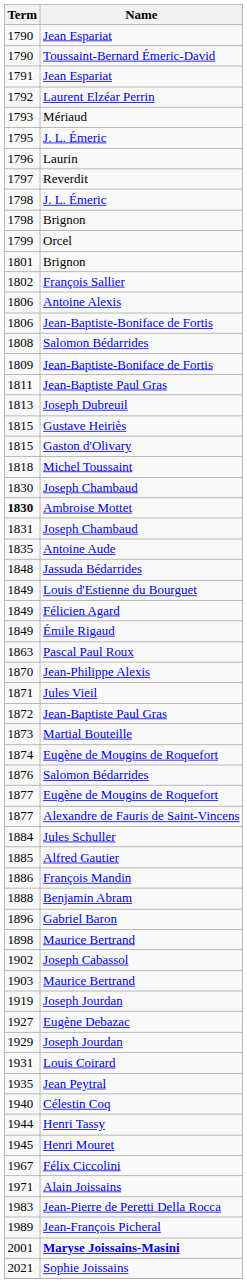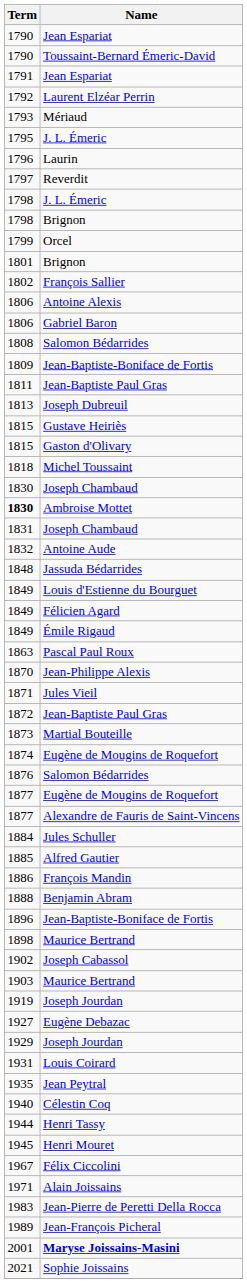(128, 323) Jean-Baptiste-Boniface de Fortis -> (80, 323) Gabriel Baron
(20, 549) 1835 -> (20, 549) 1832
(80, 919) Gabriel Baron -> (128, 919) Jean-Baptiste-Boniface de Fortis
